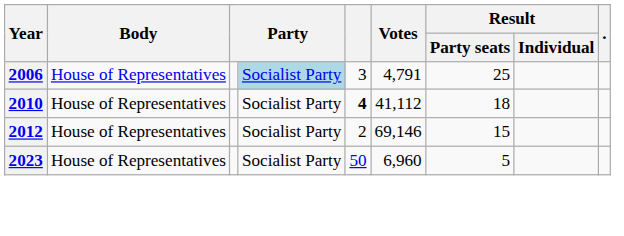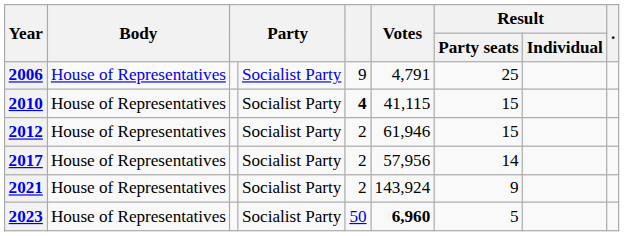(292, 75) lightblue background -> (292, 75) no background
(362, 75) 3 -> (362, 75) 9
(398, 103) 41,112 -> (407, 103) 41,115
(502, 103) 18 -> (510, 103) 15
(398, 132) 69,146 -> (407, 132) 61,946
+ row: (26, 160)
+ row: (26, 188)
(402, 160) normal -> (411, 216) bold
